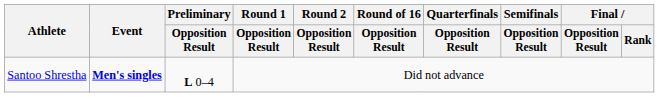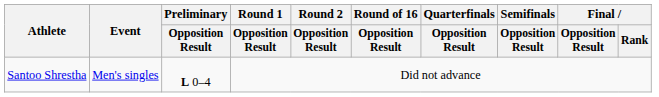(127, 75) bold -> (125, 75) normal
